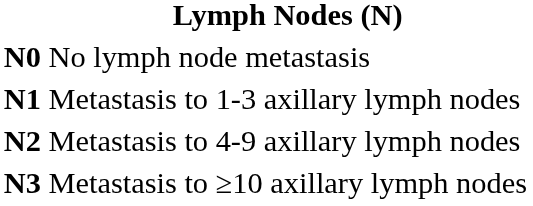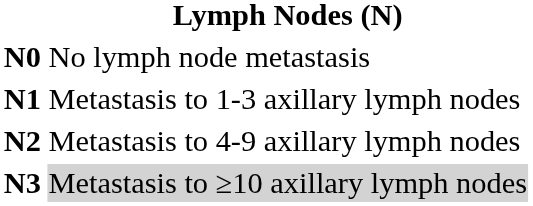(288, 182) no background -> (288, 182) lightgrey background
